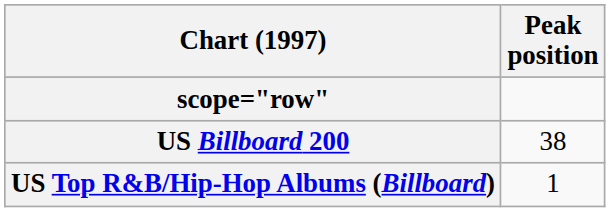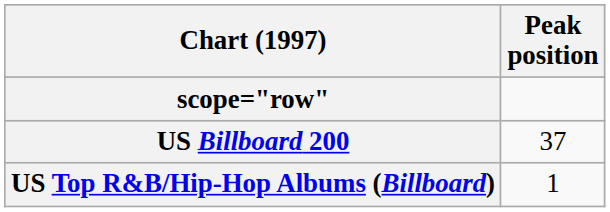(553, 141) 38 -> (553, 141) 37
